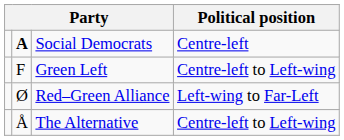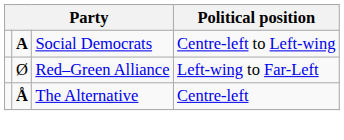(213, 43) Centre-left -> (256, 43) Centre-left to Left-wing
- row: (71, 69)
(22, 122) normal -> (22, 95) bold
(256, 122) Centre-left to Left-wing -> (213, 95) Centre-left
